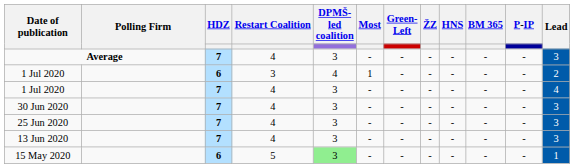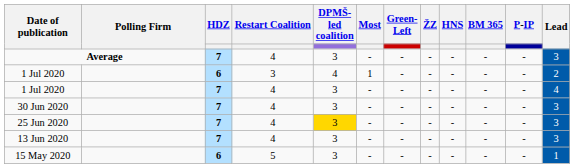(335, 123) no background -> (335, 123) gold background
(335, 156) lightgreen background -> (335, 156) no background
